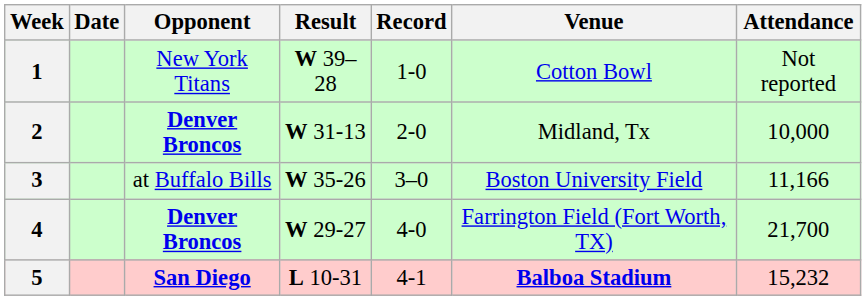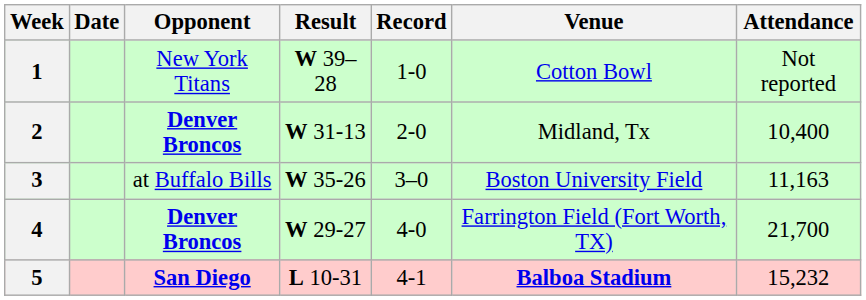(798, 132) 10,000 -> (798, 132) 10,400
(798, 180) 11,166 -> (798, 180) 11,163
